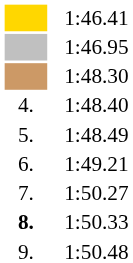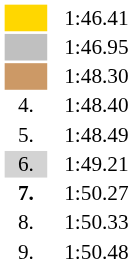(26, 164) no background -> (26, 164) lightgrey background
(26, 193) normal -> (26, 193) bold
(26, 222) bold -> (26, 222) normal
